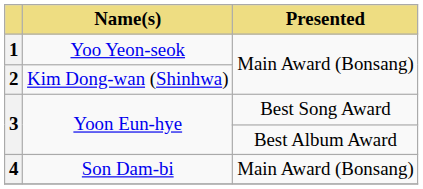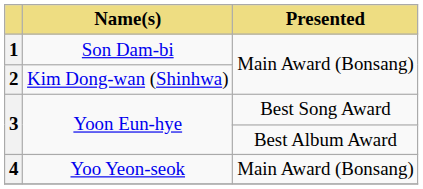(128, 49) Yoo Yeon-seok -> (128, 49) Son Dam-bi
(128, 169) Son Dam-bi -> (128, 169) Yoo Yeon-seok
